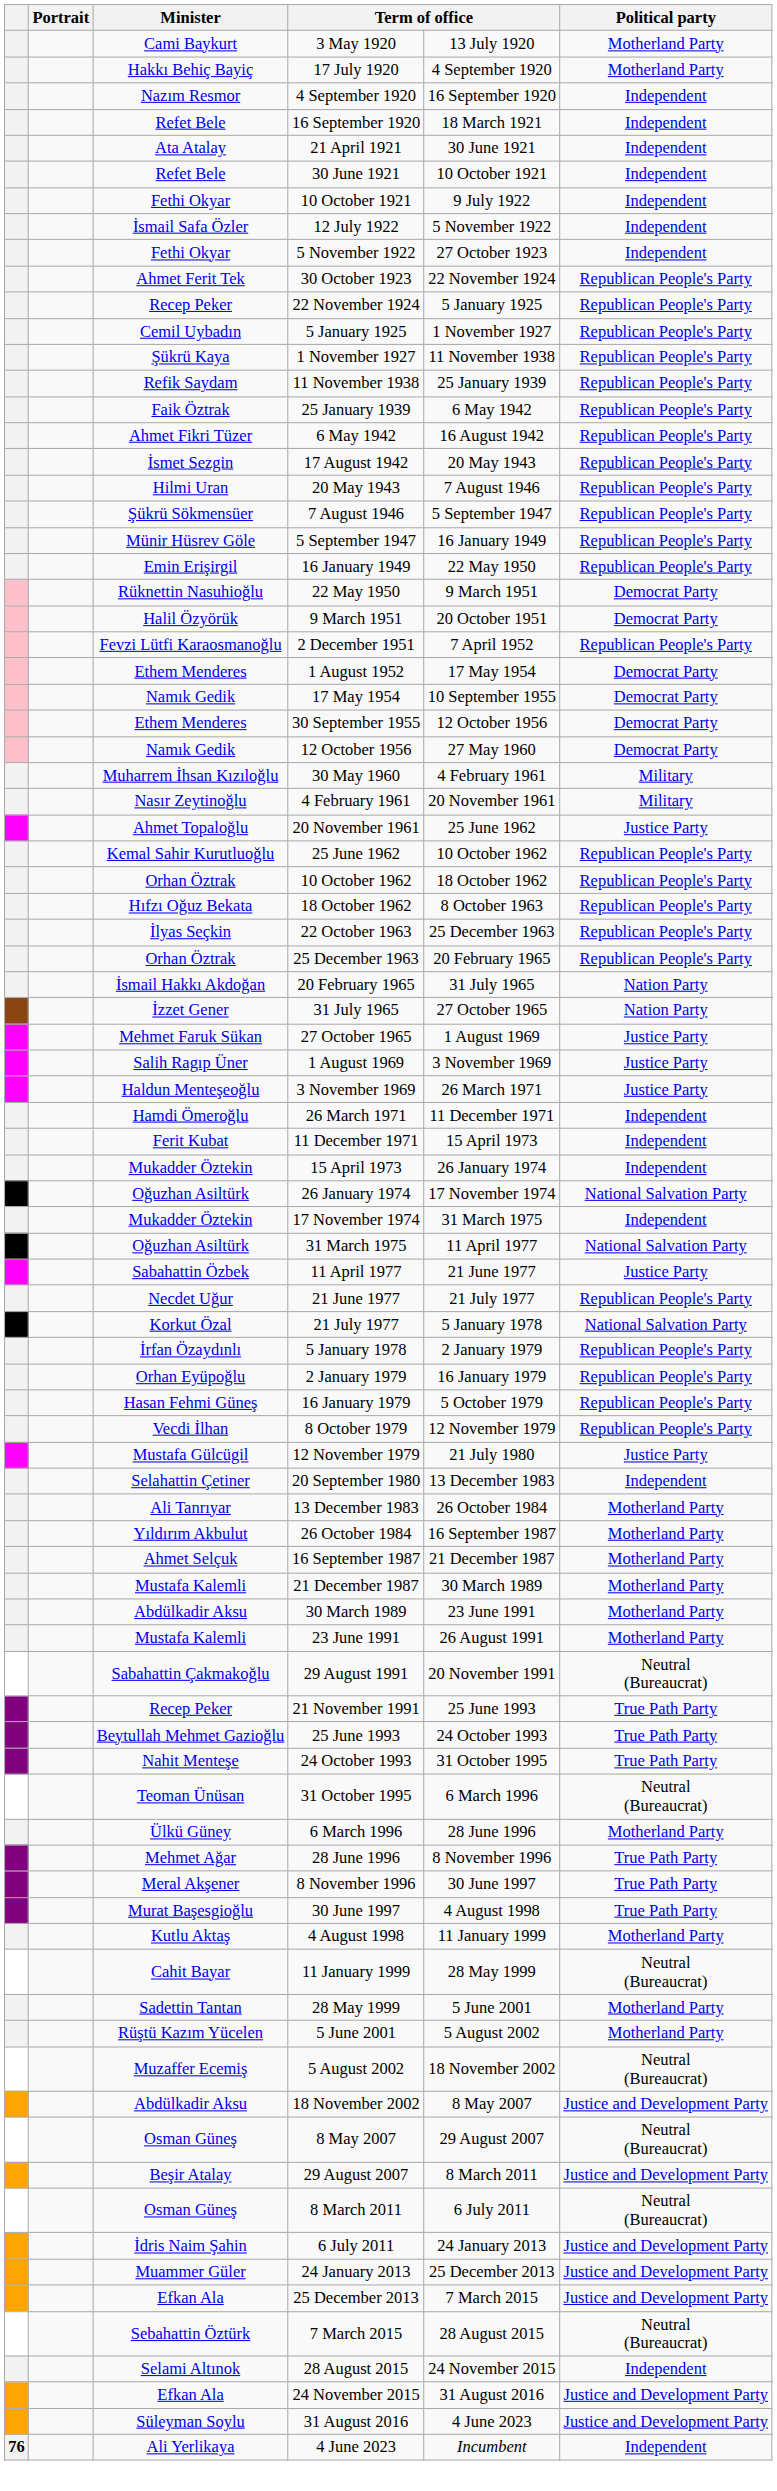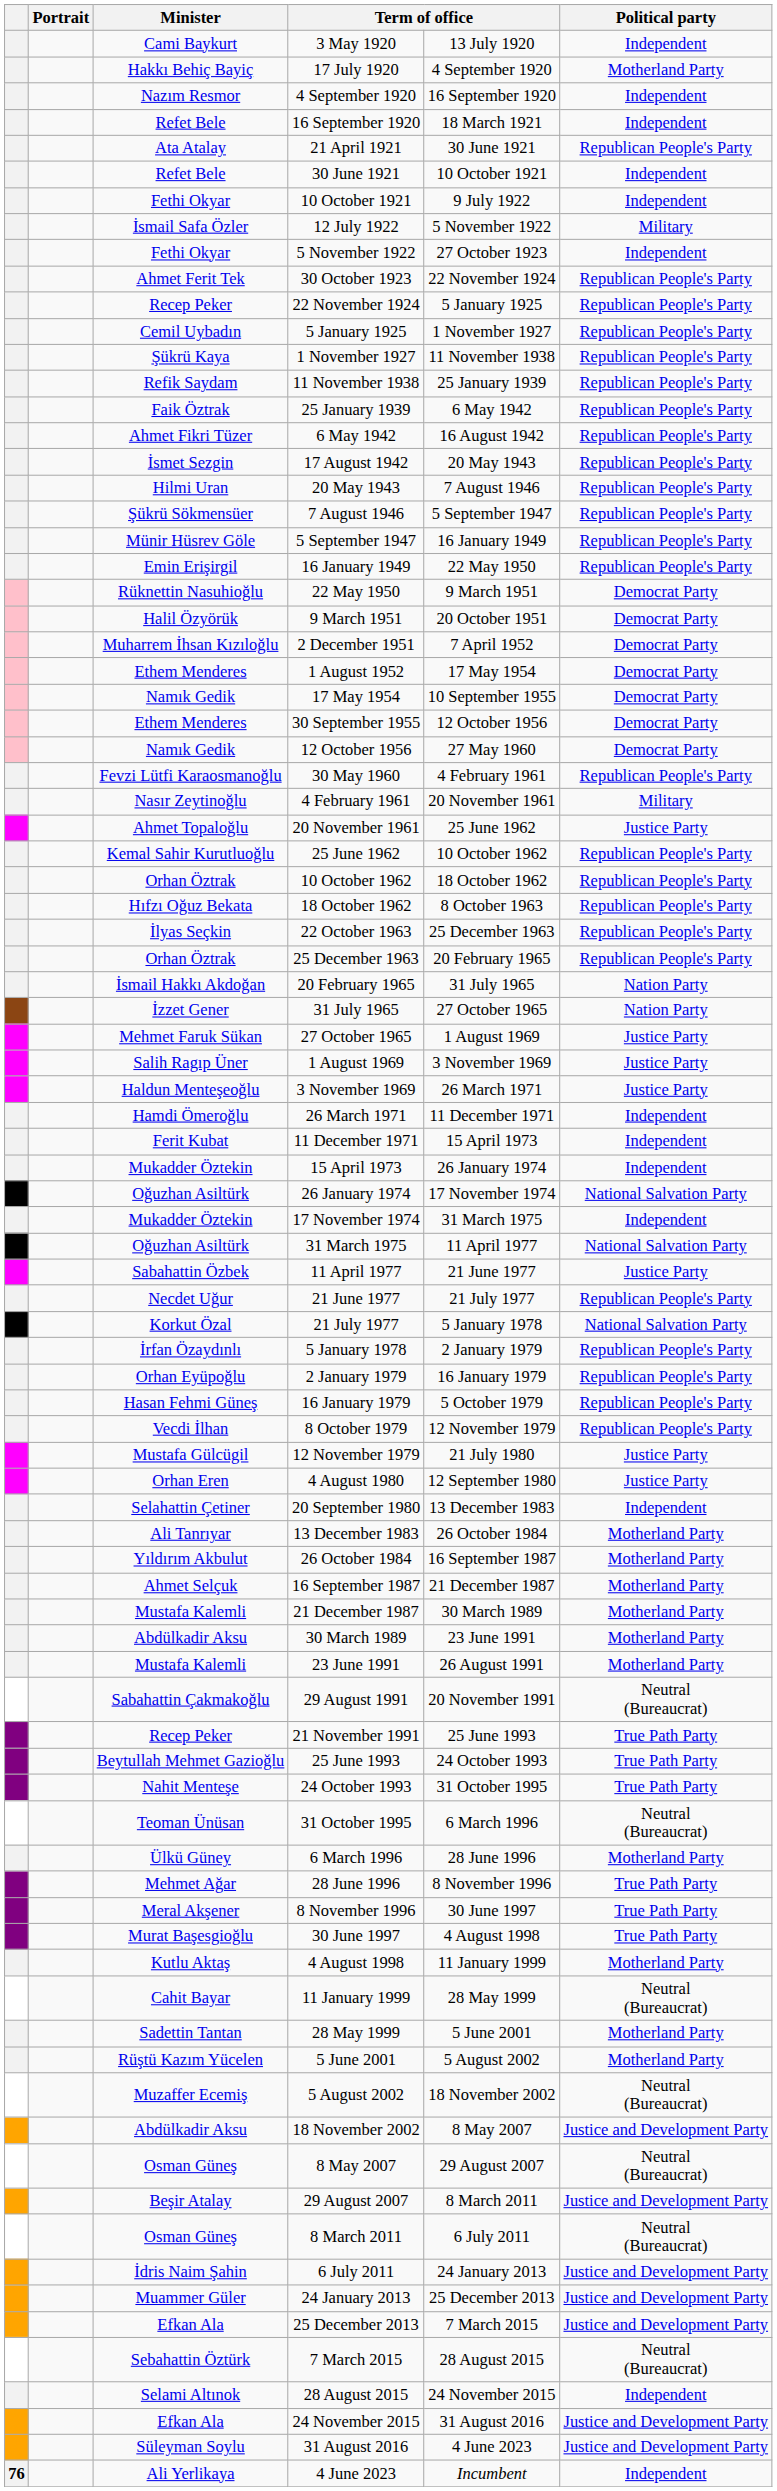(666, 43) Motherland Party -> (666, 43) Independent
(666, 148) Independent -> (666, 148) Republican People's Party
(666, 226) Independent -> (666, 226) Military
(191, 644) Fevzi Lütfi Karaosmanoğlu -> (191, 644) Muharrem İhsan Kızıloğlu
(666, 644) Republican People's Party -> (666, 644) Democrat Party
(191, 775) Muharrem İhsan Kızıloğlu -> (191, 775) Fevzi Lütfi Karaosmanoğlu
(666, 775) Military -> (666, 775) Republican People's Party
+ row: (356, 1481)
